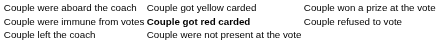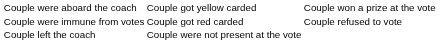(199, 21) bold -> (195, 21) normal
